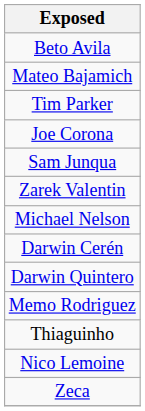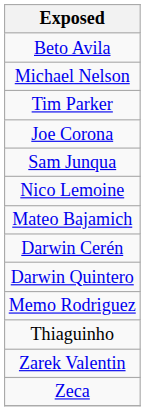(72, 76) Mateo Bajamich -> (72, 76) Michael Nelson
(72, 190) Zarek Valentin -> (72, 190) Nico Lemoine
(72, 219) Michael Nelson -> (72, 219) Mateo Bajamich
(72, 362) Nico Lemoine -> (72, 362) Zarek Valentin
